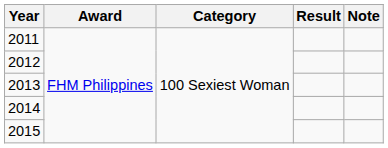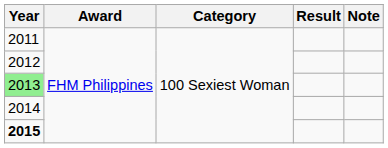(24, 85) no background -> (24, 85) lightgreen background
(24, 131) normal -> (24, 131) bold
